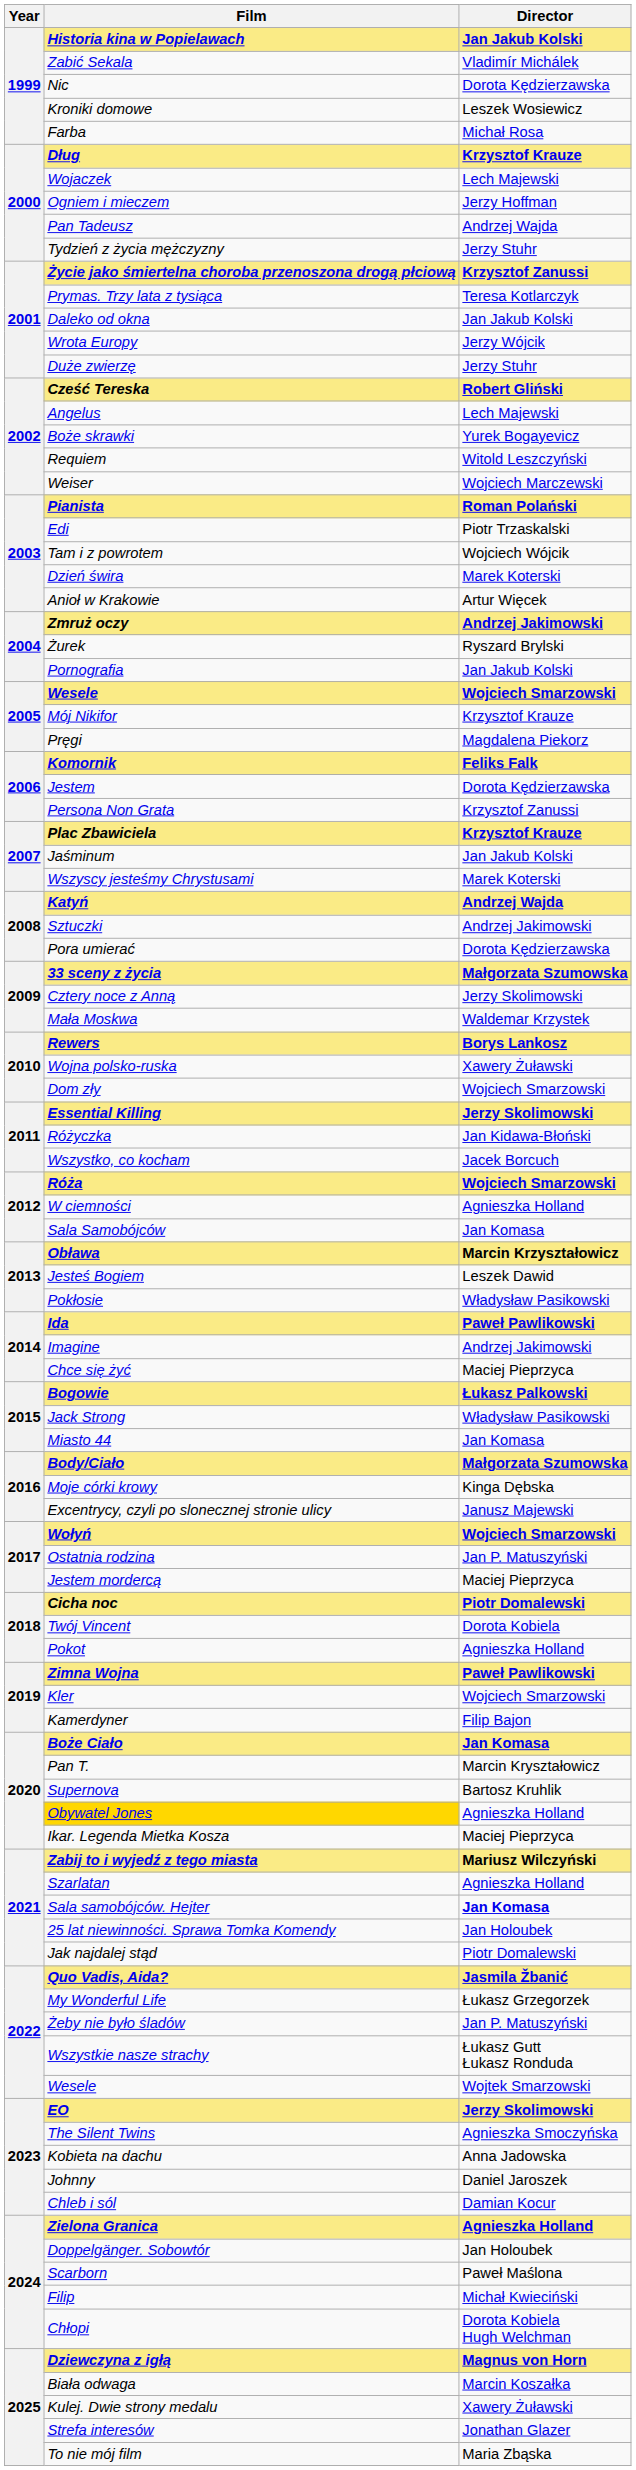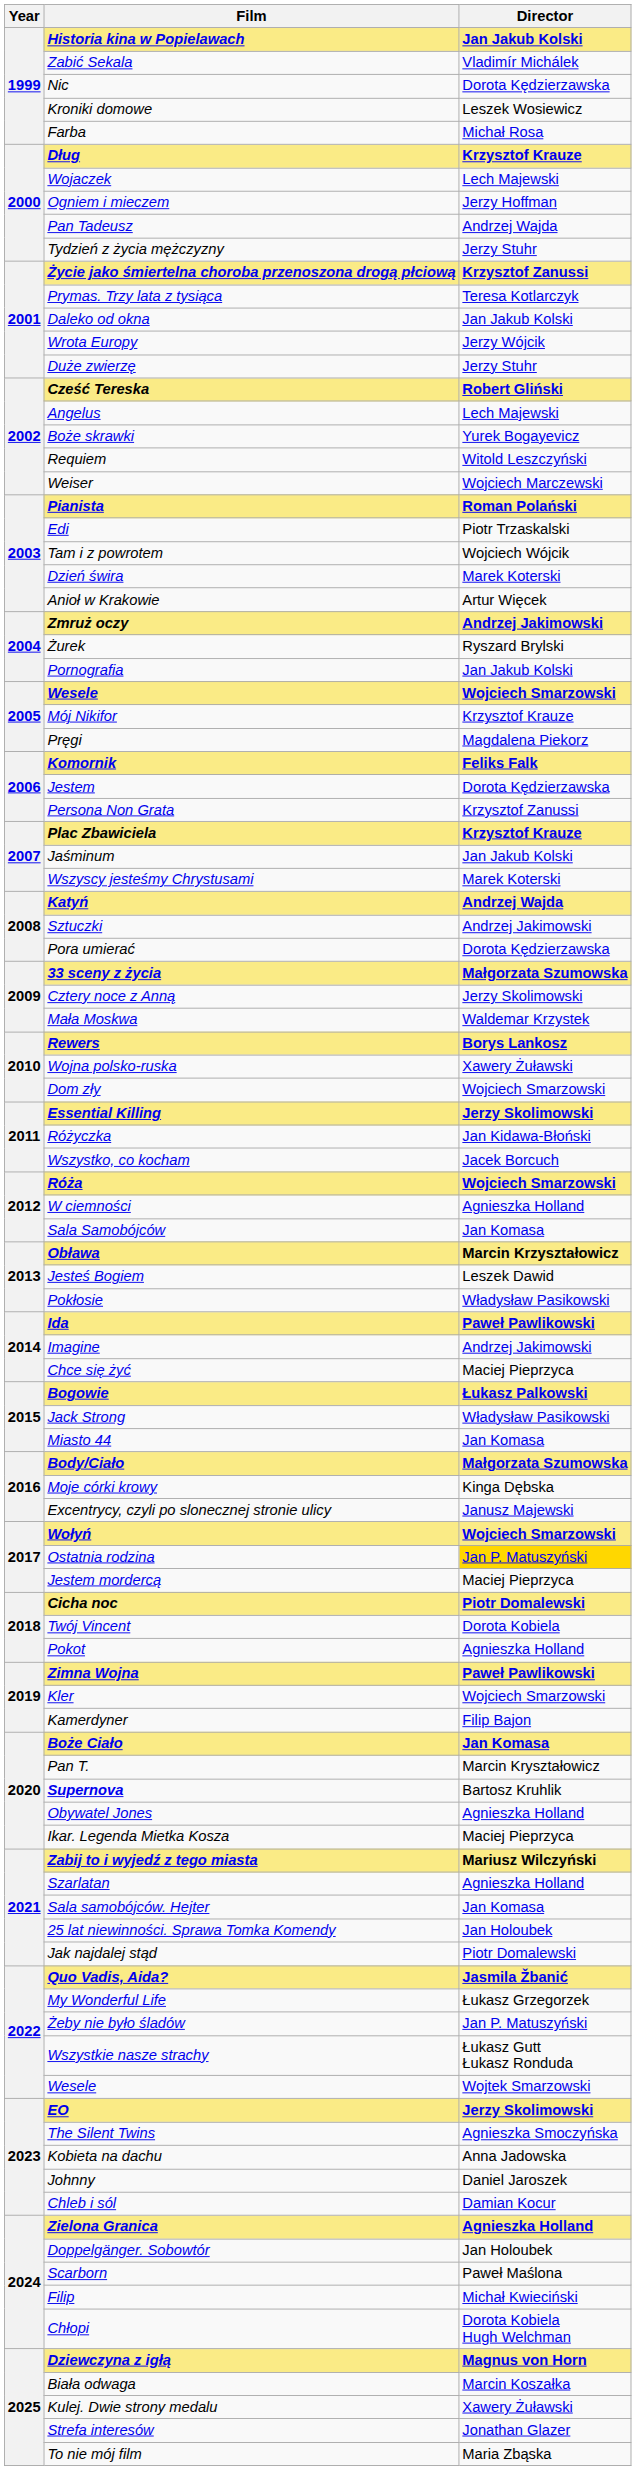(525, 1556) no background -> (525, 1556) gold background
(83, 1790) normal -> (85, 1790) bold
(100, 1813) gold background -> (100, 1813) no background
(506, 1907) bold -> (503, 1907) normal
